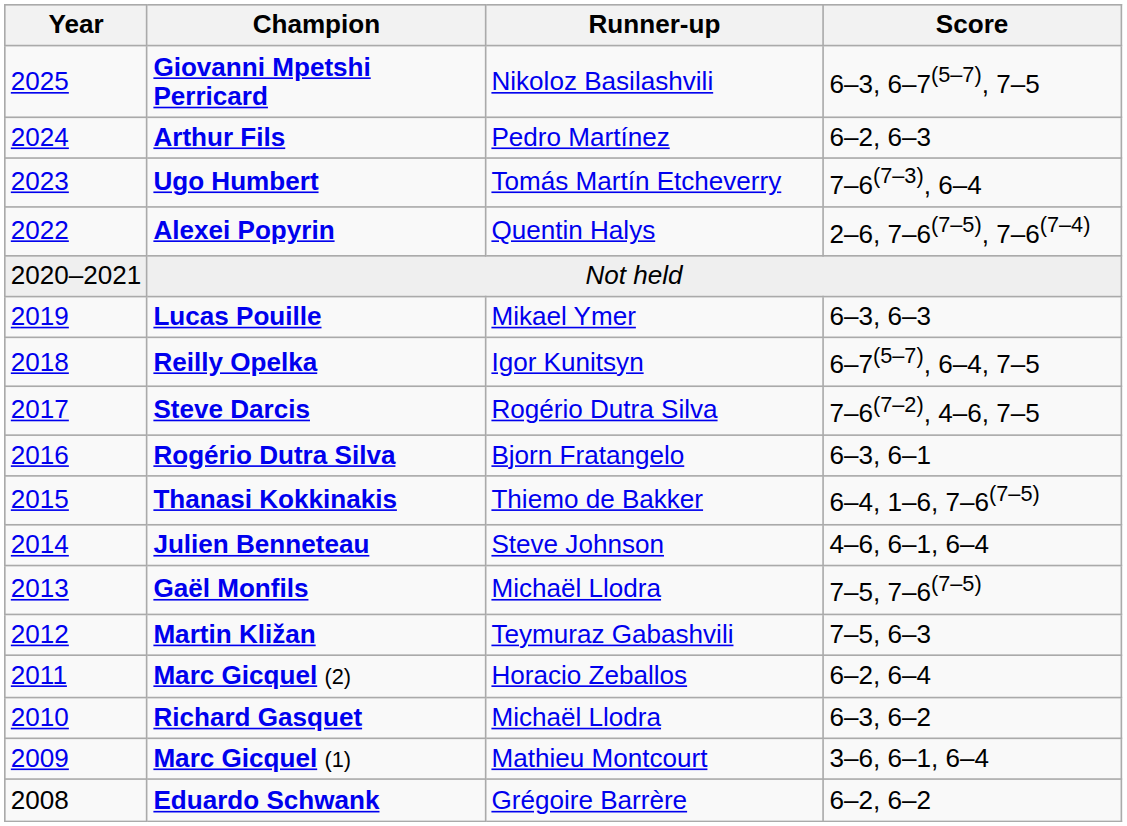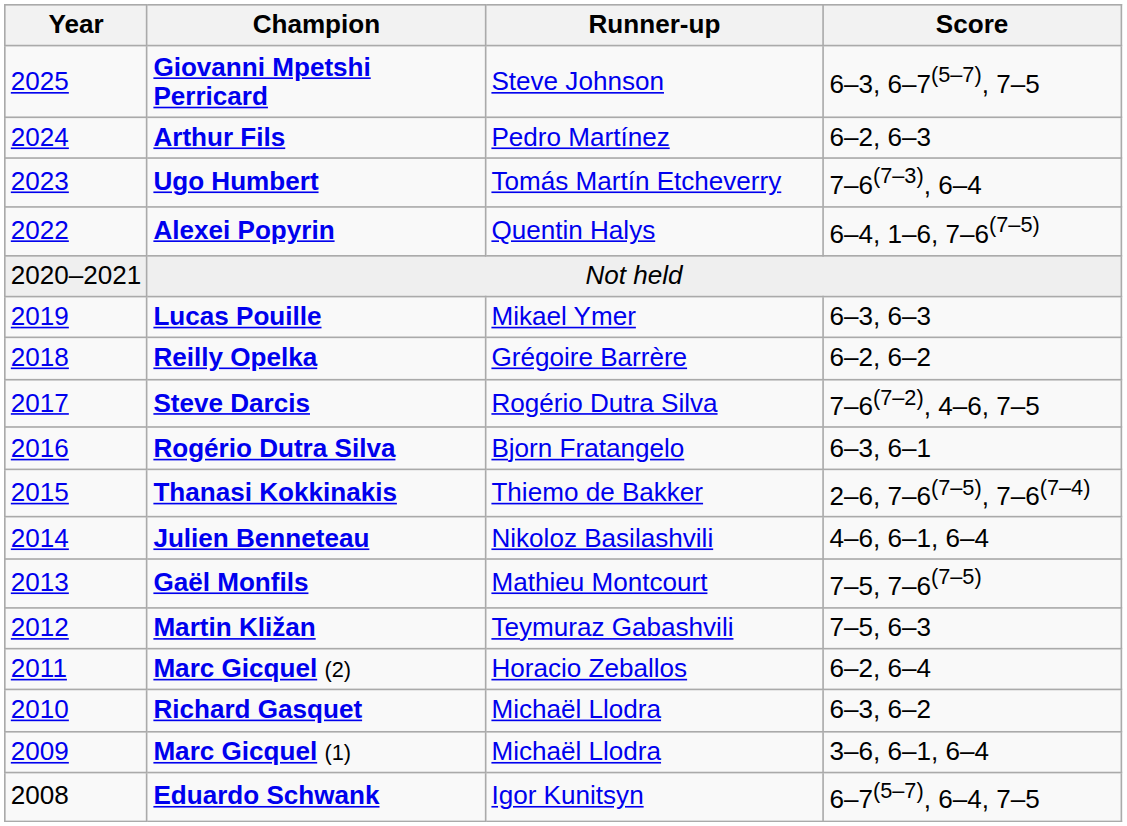(602, 81) Nikoloz Basilashvili -> (578, 81) Steve Johnson
(960, 230) 2–6, 7–6(7–5), 7–6(7–4) -> (935, 230) 6–4, 1–6, 7–6(7–5)
(568, 361) Igor Kunitsyn -> (589, 358) Grégoire Barrère
(935, 361) 6–7(5–7), 6–4, 7–5 -> (880, 358) 6–2, 6–2
(935, 499) 6–4, 1–6, 7–6(7–5) -> (960, 492) 2–6, 7–6(7–5), 7–6(7–4)
(578, 544) Steve Johnson -> (602, 537) Nikoloz Basilashvili
(576, 589) Michaël Llodra -> (599, 582) Mathieu Montcourt
(599, 758) Mathieu Montcourt -> (576, 751) Michaël Llodra
(589, 799) Grégoire Barrère -> (568, 796) Igor Kunitsyn
(880, 799) 6–2, 6–2 -> (935, 796) 6–7(5–7), 6–4, 7–5
